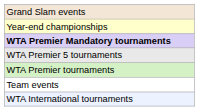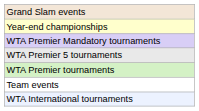(89, 41) bold -> (83, 41) normal
